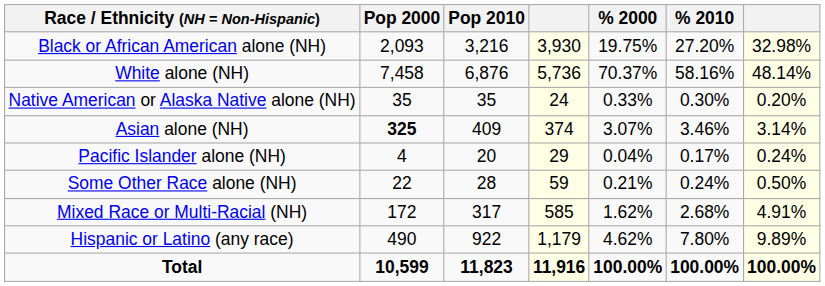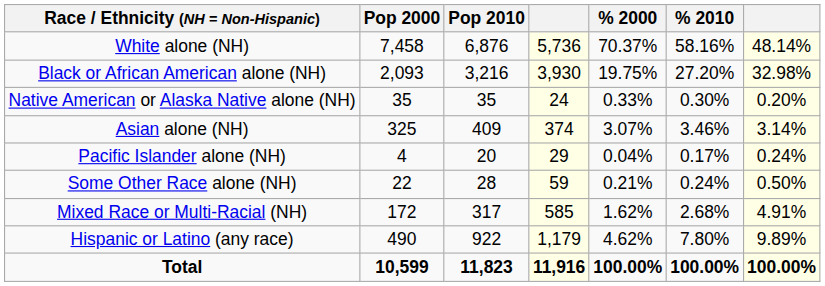rows swapped: (182, 73) <-> (182, 45)
(402, 128) bold -> (402, 128) normal
